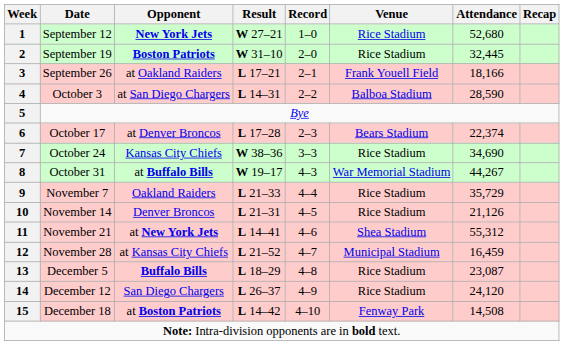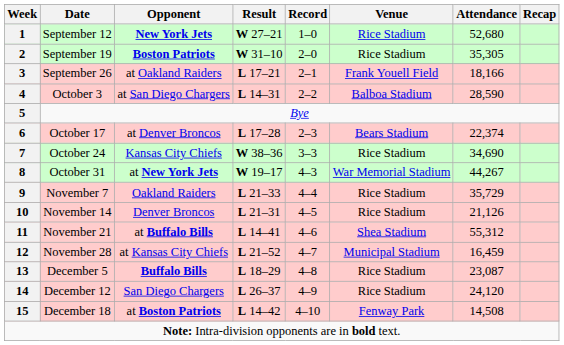(487, 53) 32,445 -> (487, 53) 35,305
(174, 172) at Buffalo Bills -> (174, 172) at New York Jets
(174, 232) at New York Jets -> (174, 232) at Buffalo Bills
